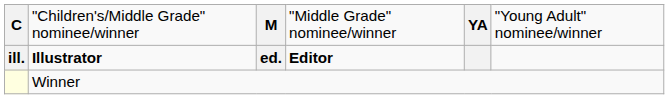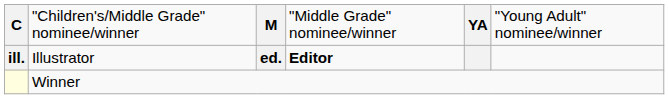(67, 57) bold -> (63, 57) normal
